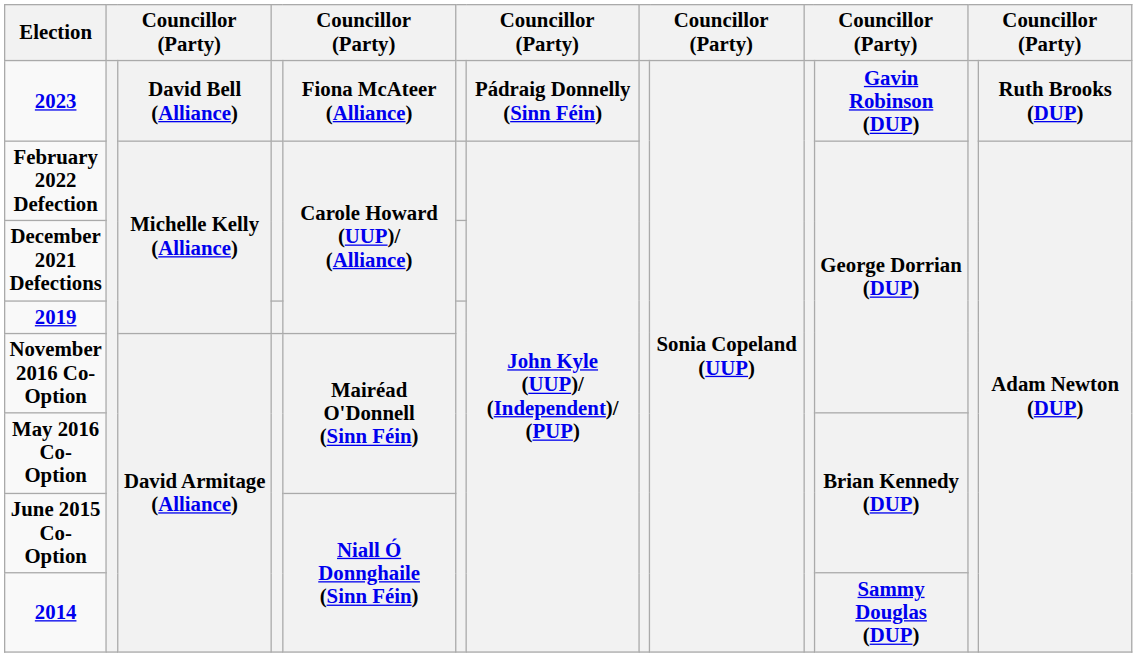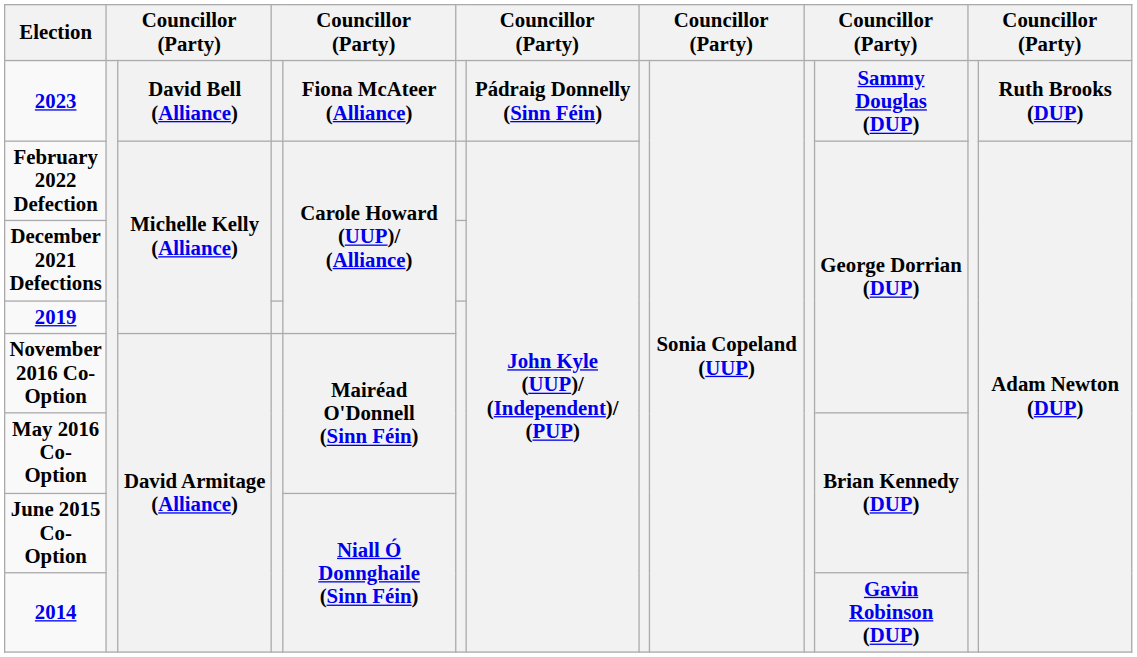(891, 100) Gavin Robinson (DUP) -> (891, 100) Sammy Douglas (DUP)
(891, 612) Sammy Douglas (DUP) -> (891, 612) Gavin Robinson (DUP)
